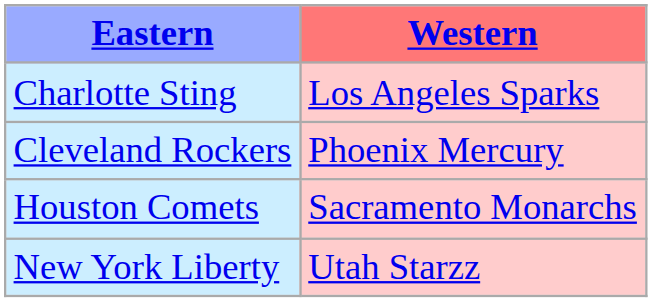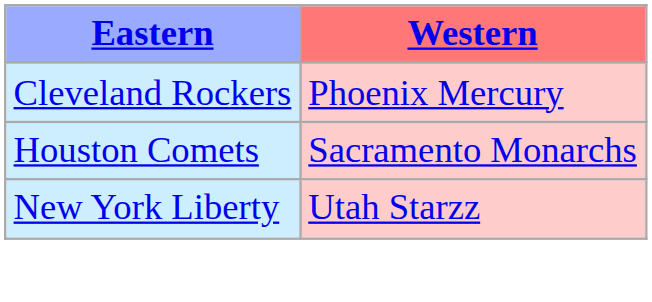- row: (125, 91)
